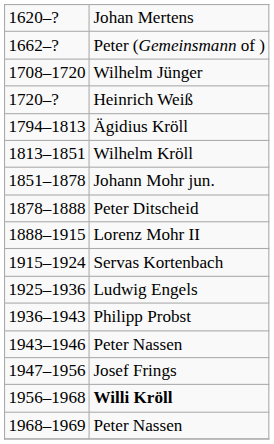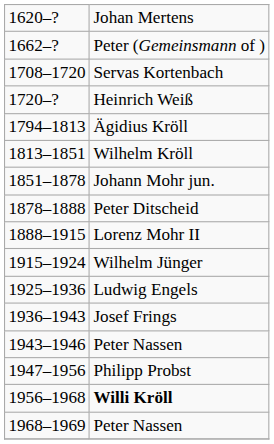(148, 72) Wilhelm Jünger -> (158, 72) Servas Kortenbach
(158, 262) Servas Kortenbach -> (148, 262) Wilhelm Jünger
(142, 316) Philipp Probst -> (135, 316) Josef Frings
(135, 371) Josef Frings -> (142, 371) Philipp Probst
